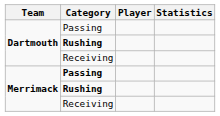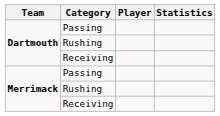(82, 43) bold -> (82, 43) normal
(82, 73) bold -> (82, 73) normal
(82, 89) bold -> (82, 89) normal
